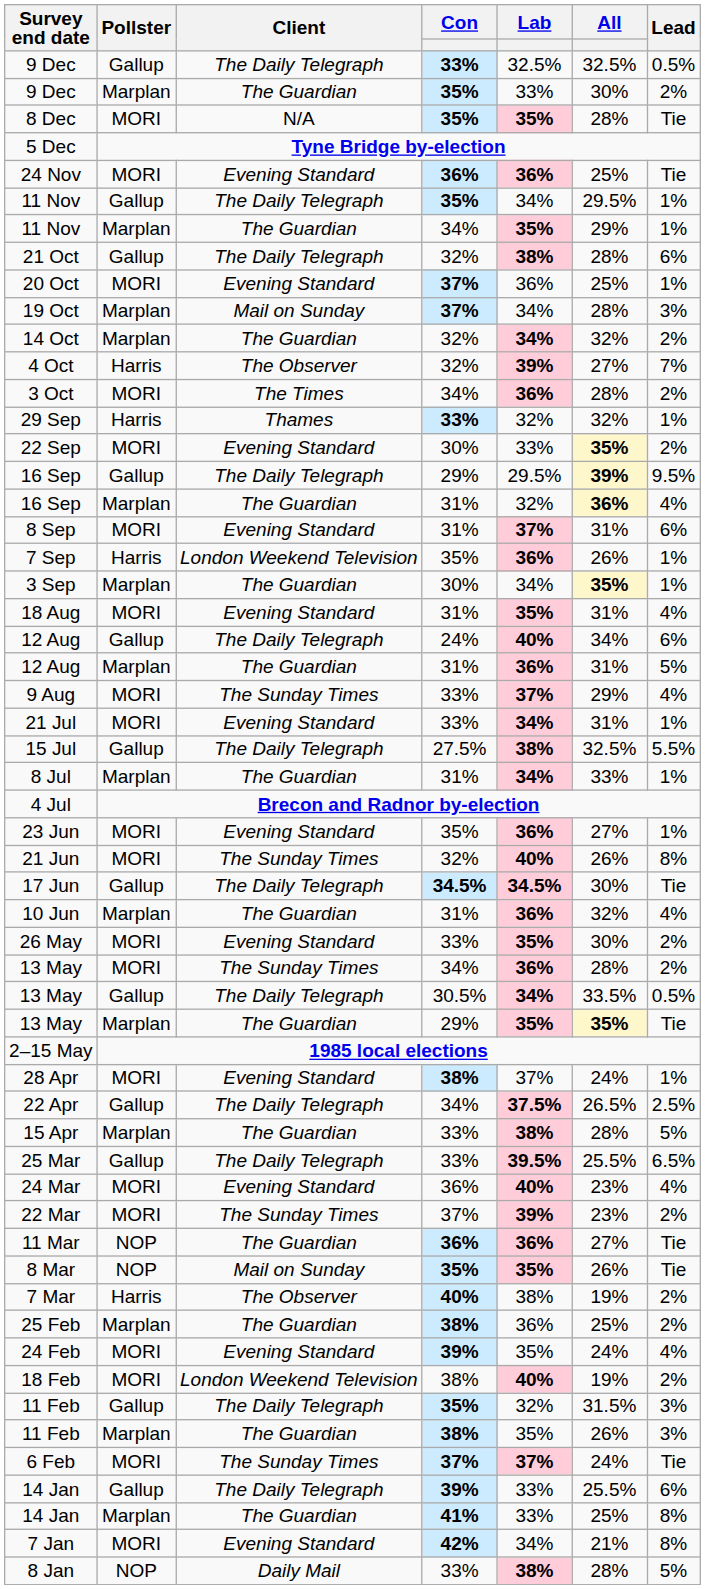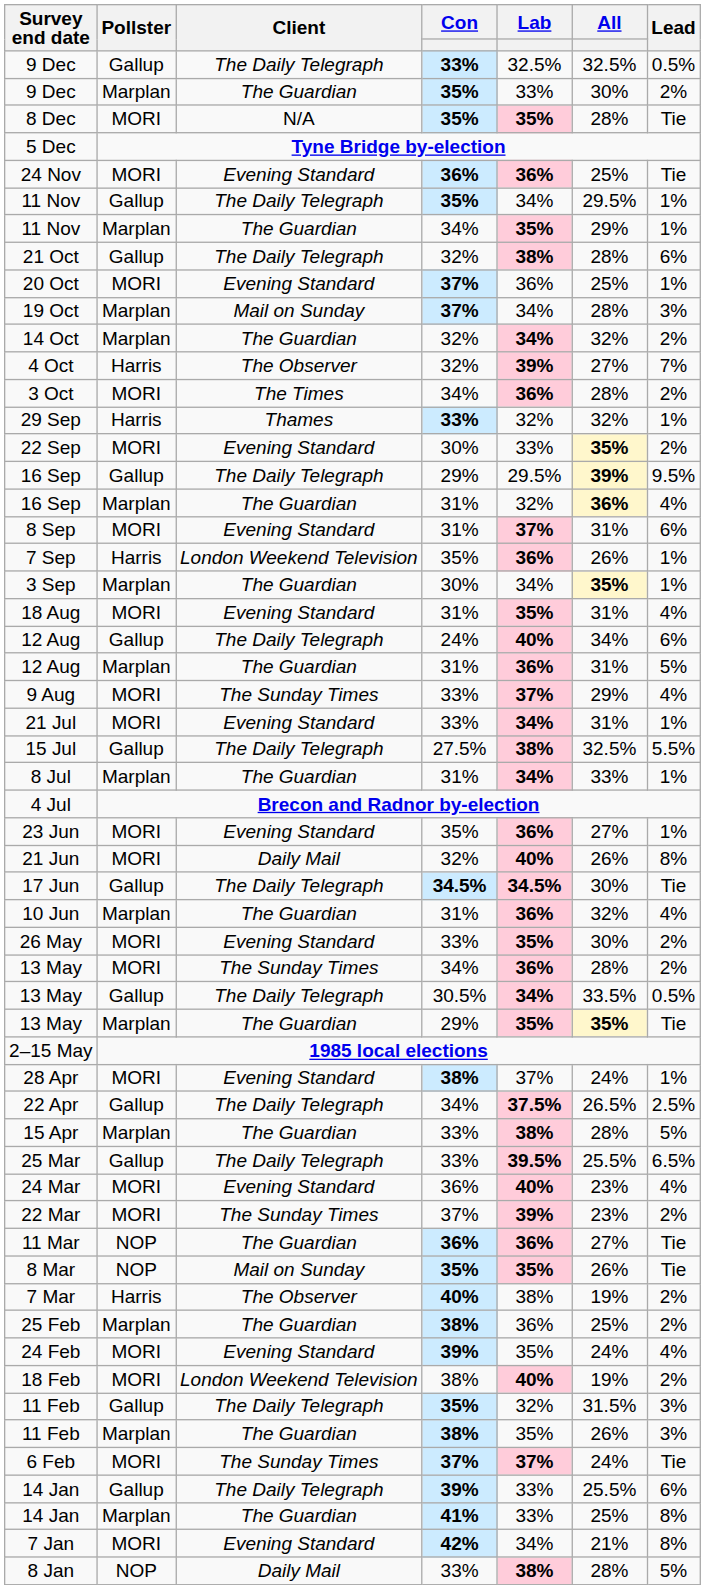(299, 859) The Sunday Times -> (299, 859) Daily Mail
